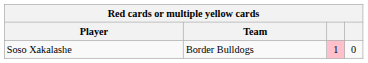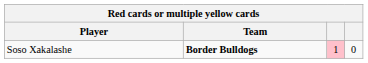(220, 50) normal -> (222, 50) bold
